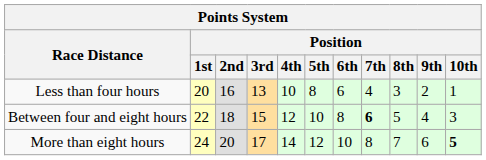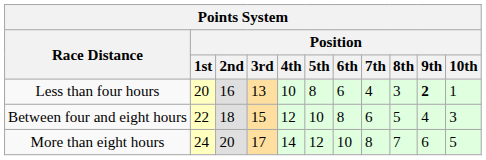(425, 92) normal -> (425, 92) bold
(369, 117) bold -> (369, 117) normal
(453, 142) bold -> (453, 142) normal
